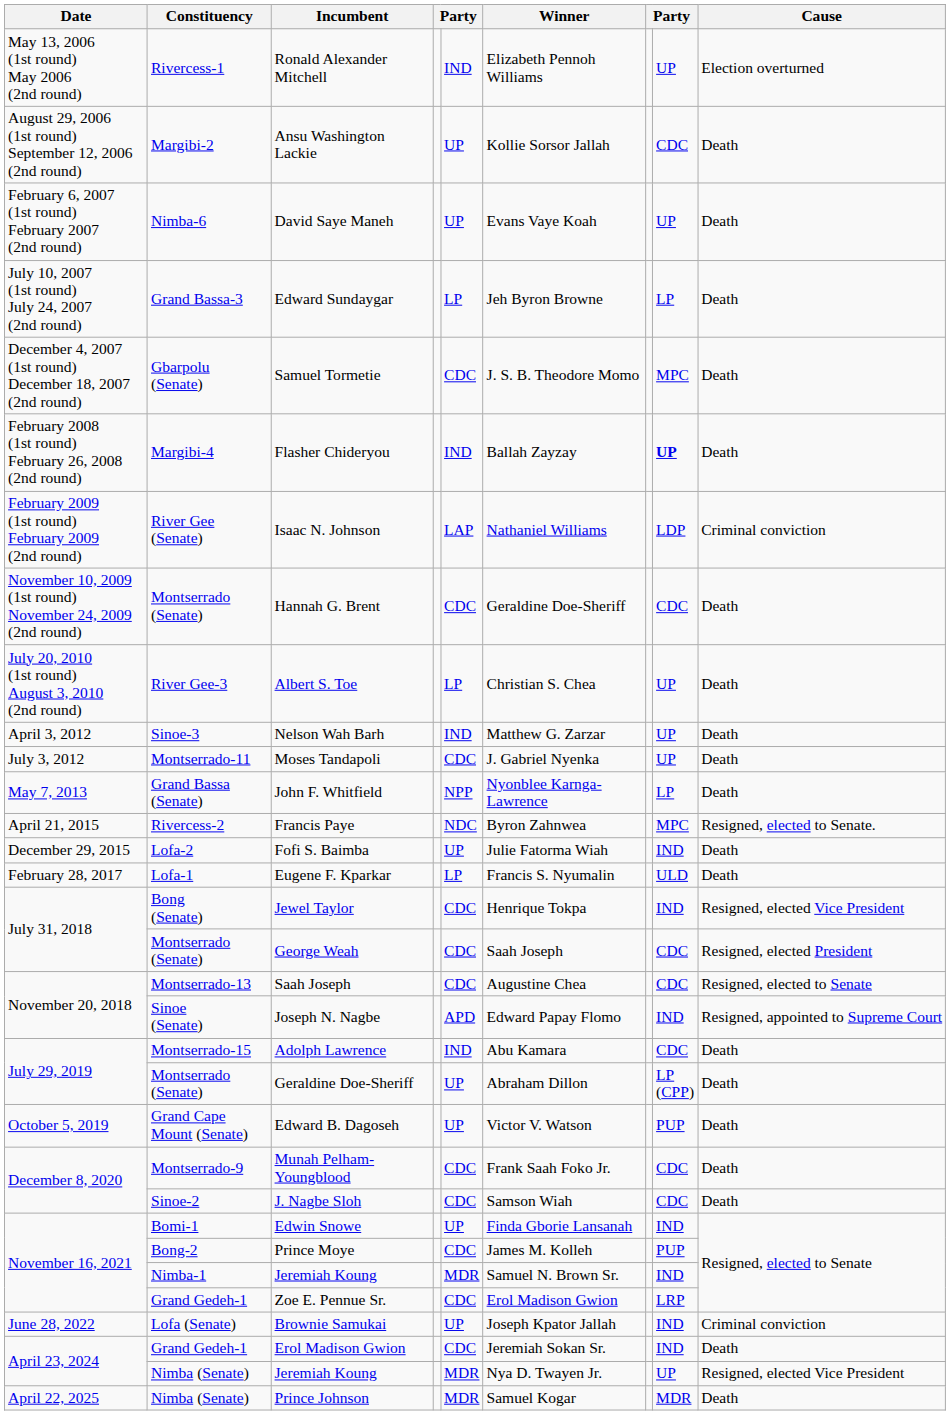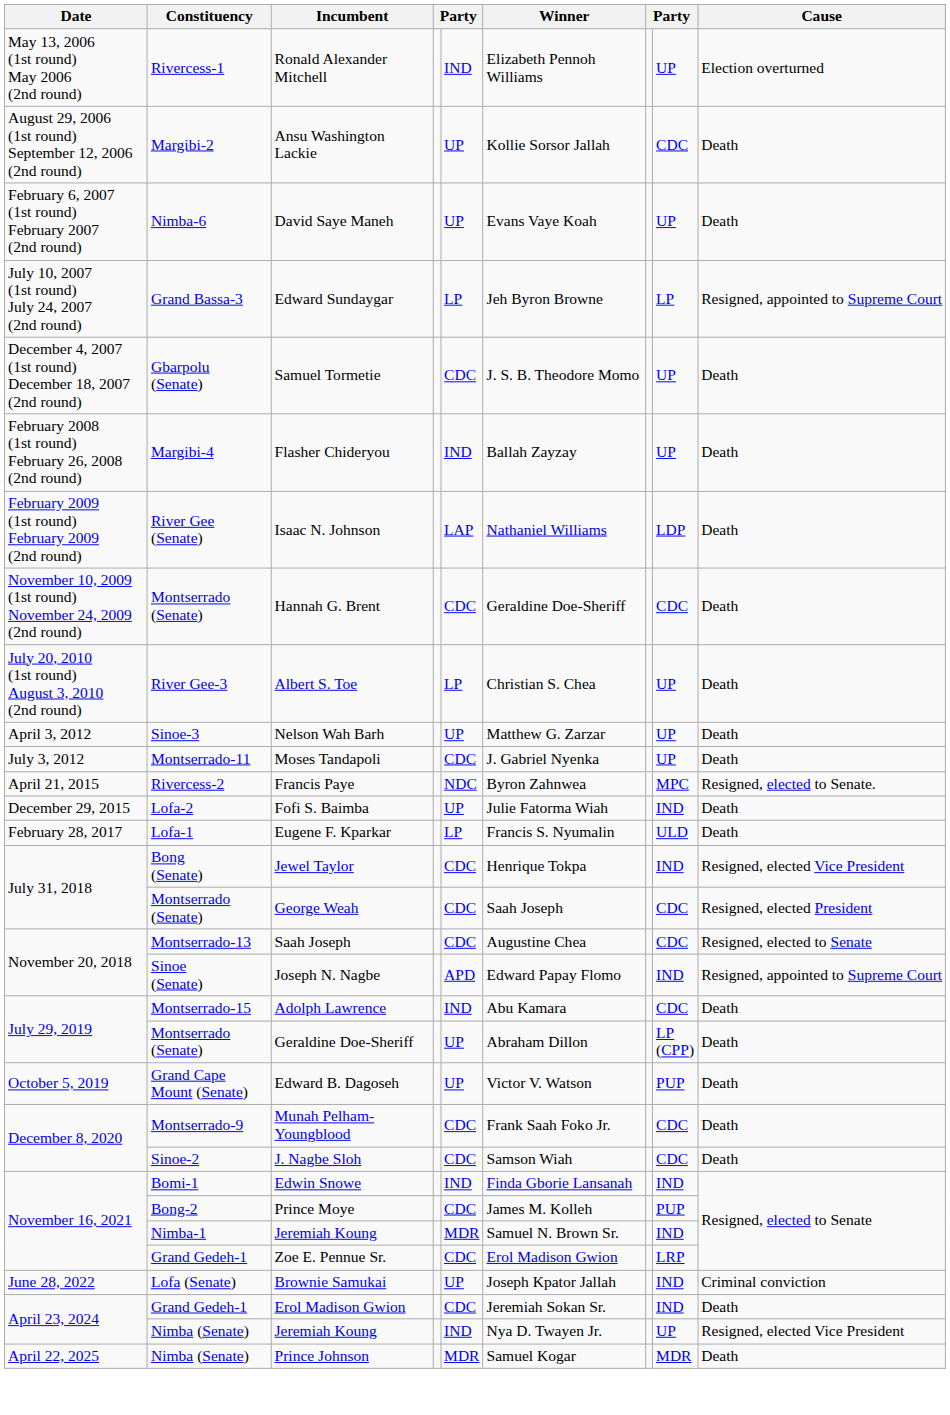(720, 298) Death -> (822, 298) Resigned, appointed to Supreme Court
(672, 375) MPC -> (666, 375) UP
(666, 452) bold -> (666, 452) normal
(763, 529) Criminal conviction -> (720, 529) Death
(458, 734) IND -> (454, 734) UP
- row: (190, 792)
(454, 1225) UP -> (458, 1183) IND
(462, 1373) MDR -> (458, 1331) IND
